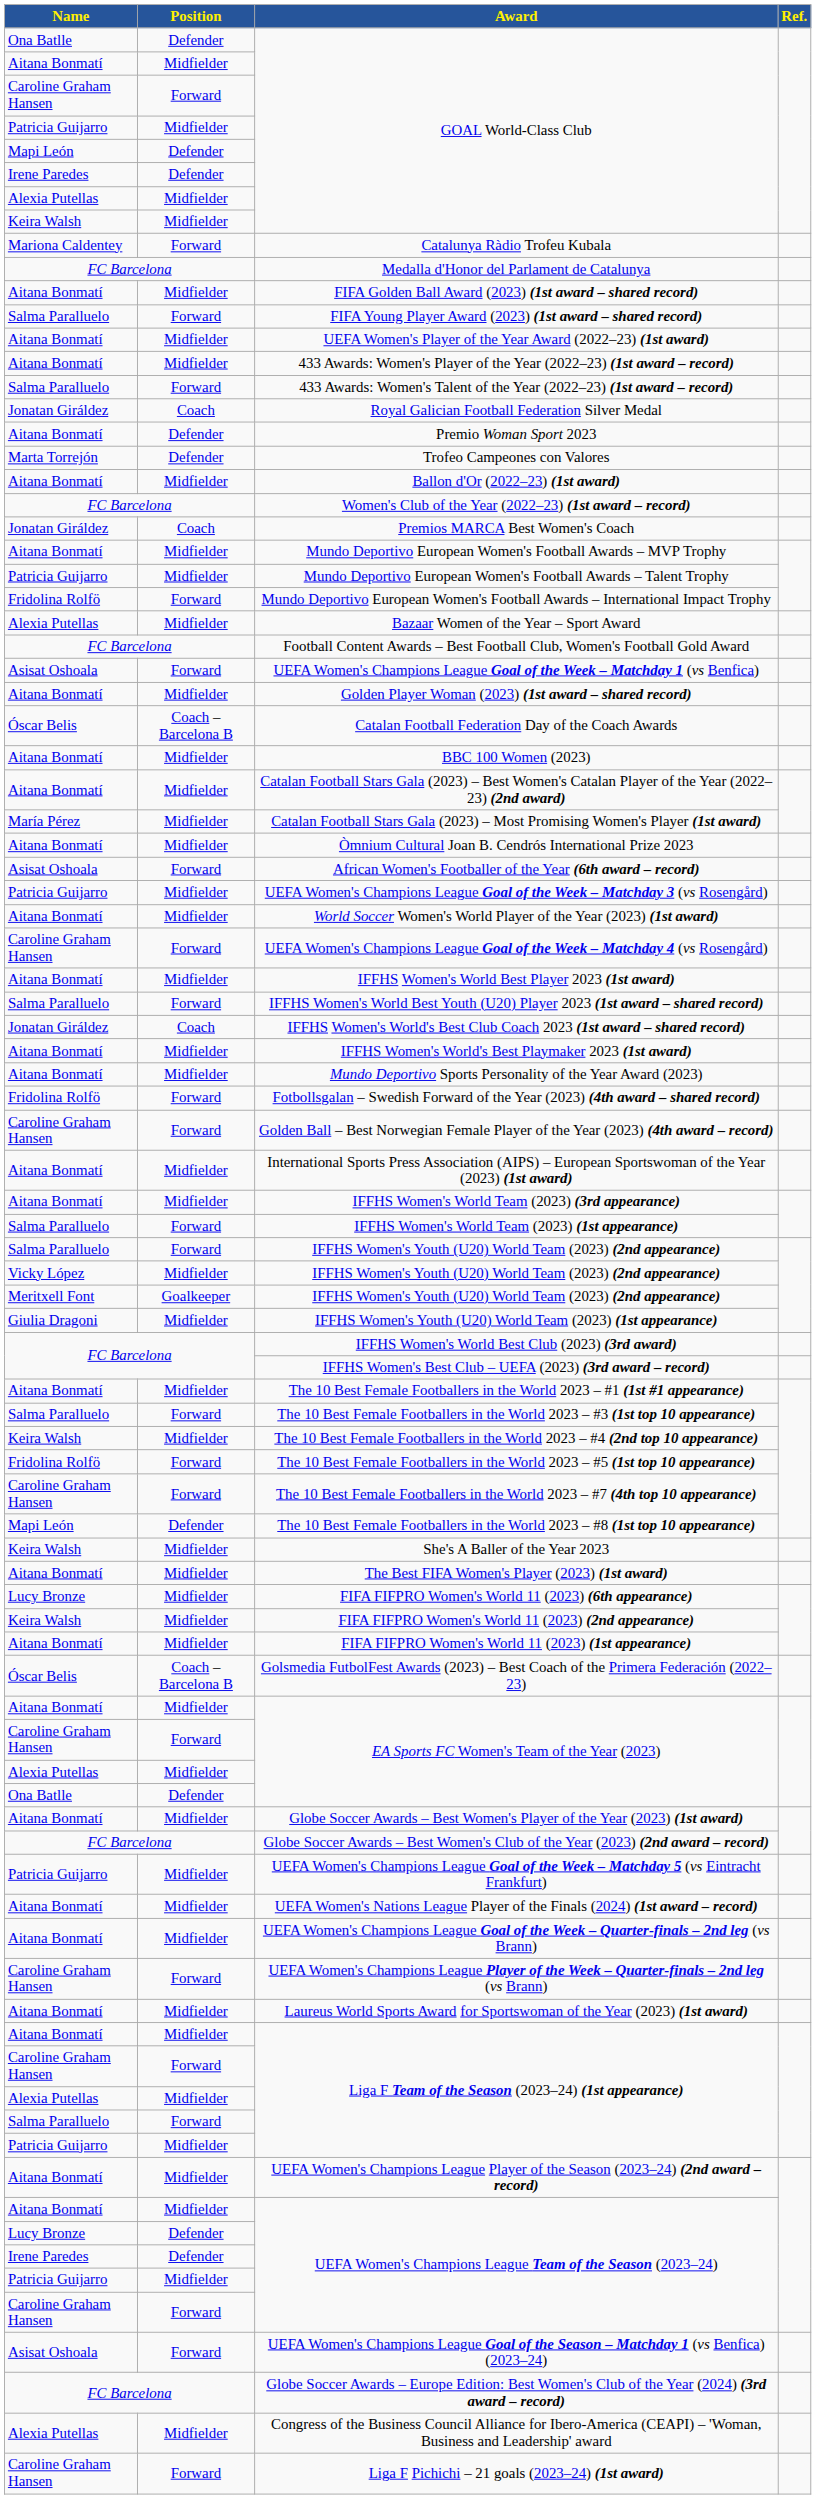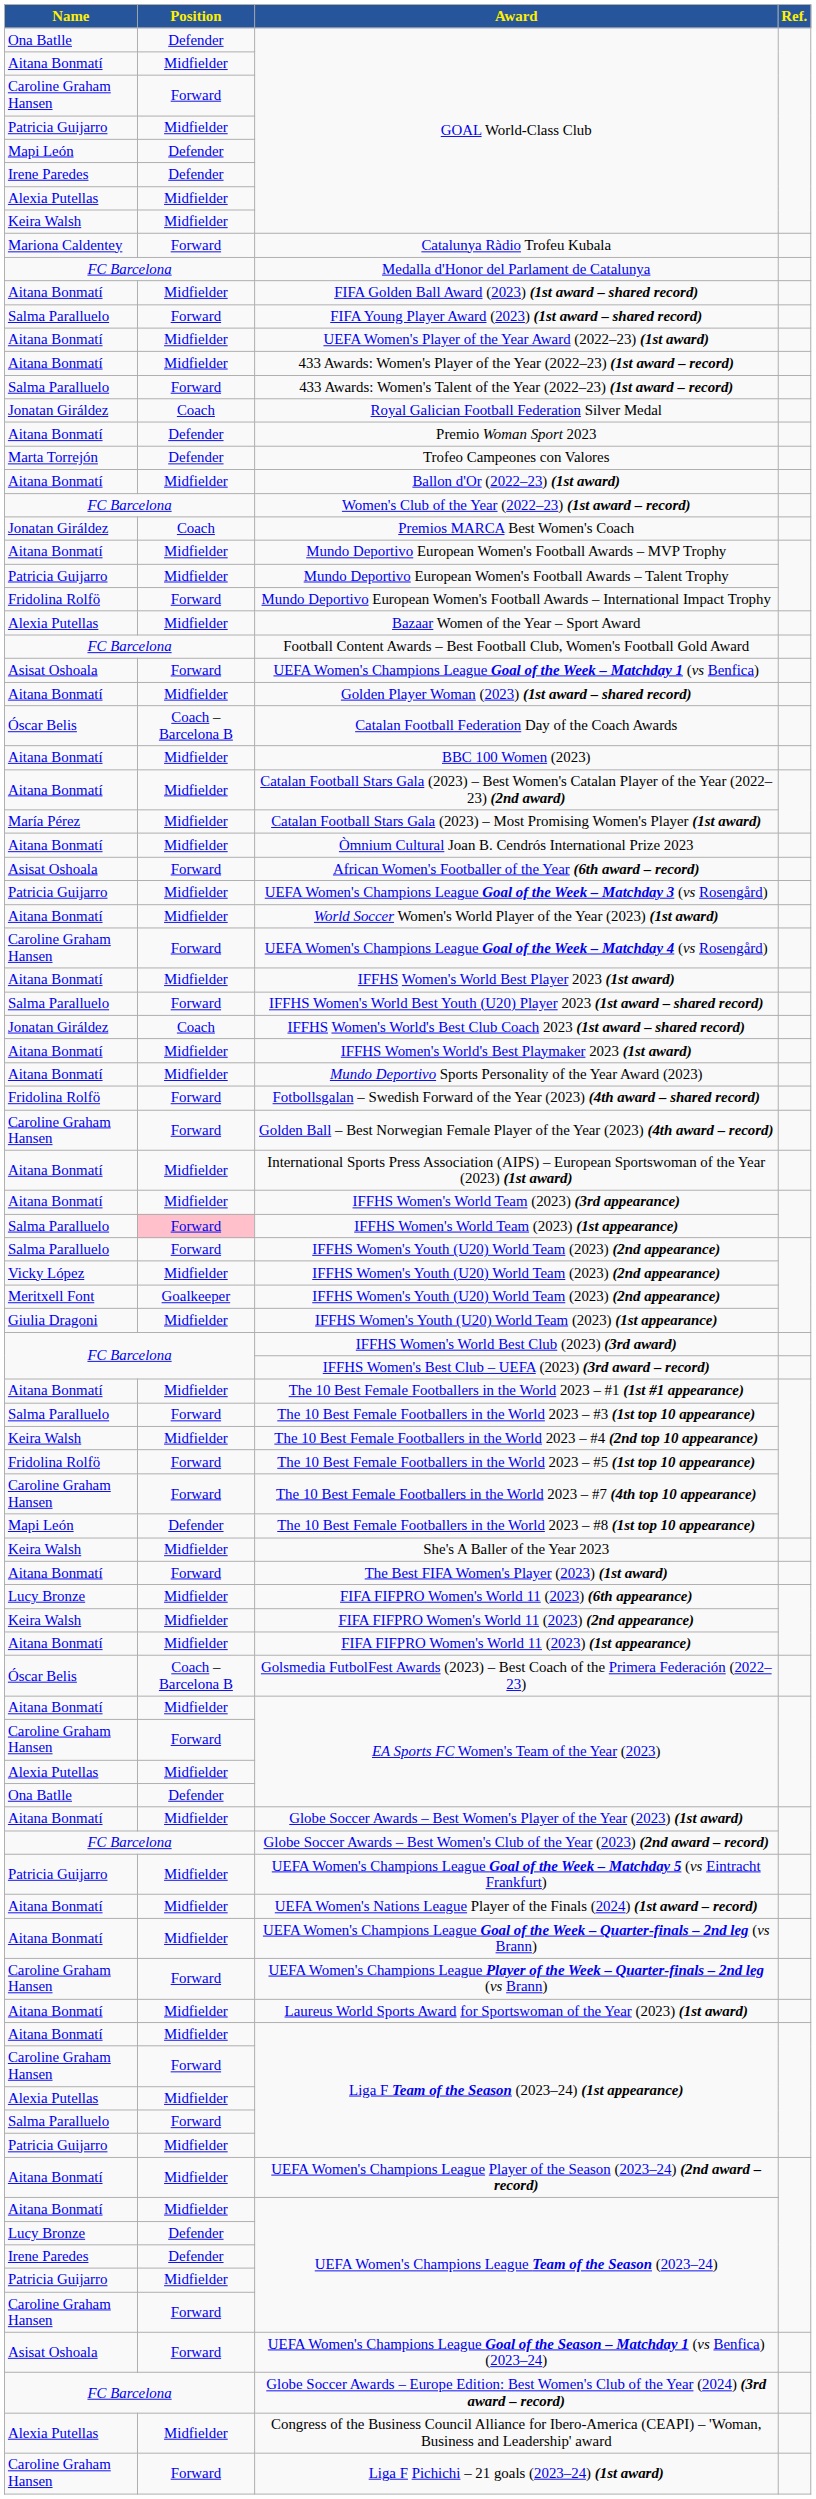(196, 1225) no background -> (196, 1225) pink background
(196, 1573) Midfielder -> (196, 1573) Forward
